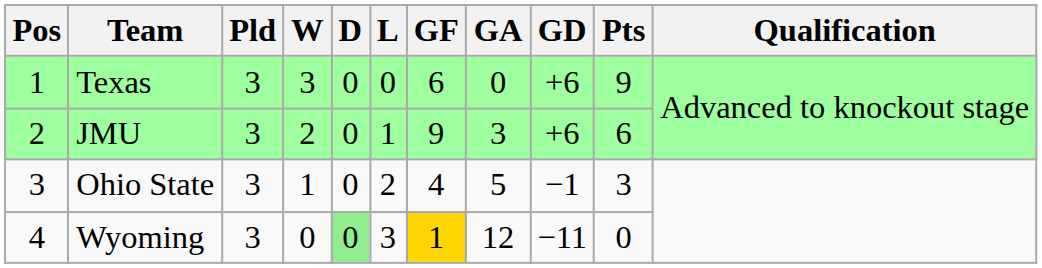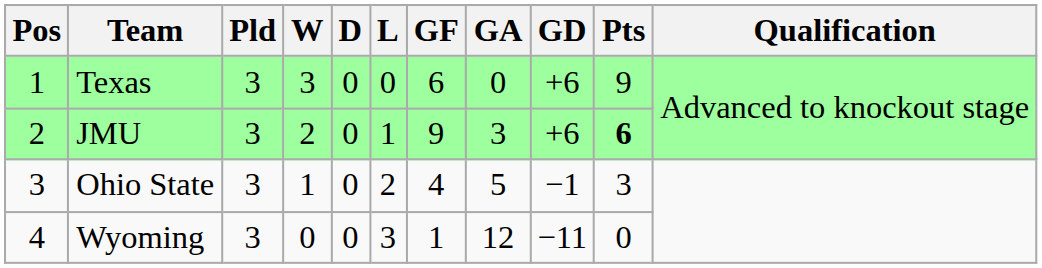(624, 133) normal -> (624, 133) bold
(350, 236) lightgreen background -> (350, 236) no background
(436, 236) gold background -> (436, 236) no background
